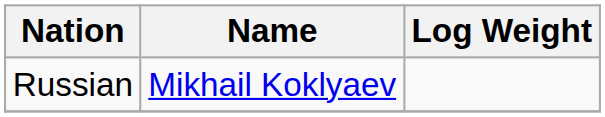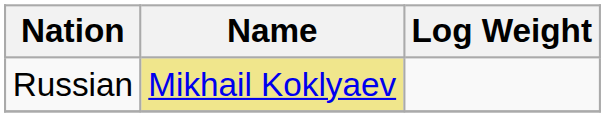(272, 83) no background -> (272, 83) khaki background
